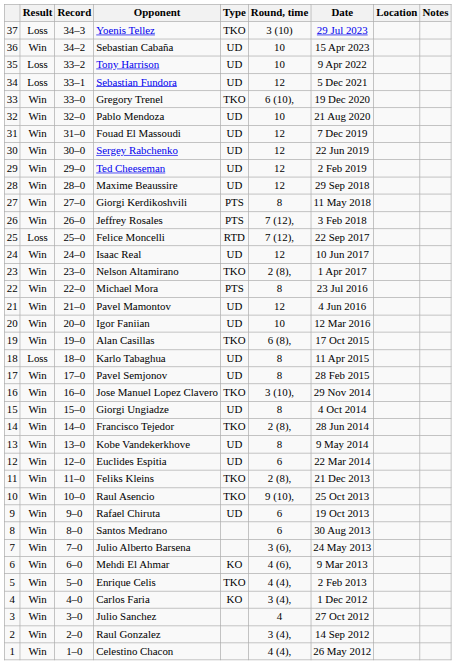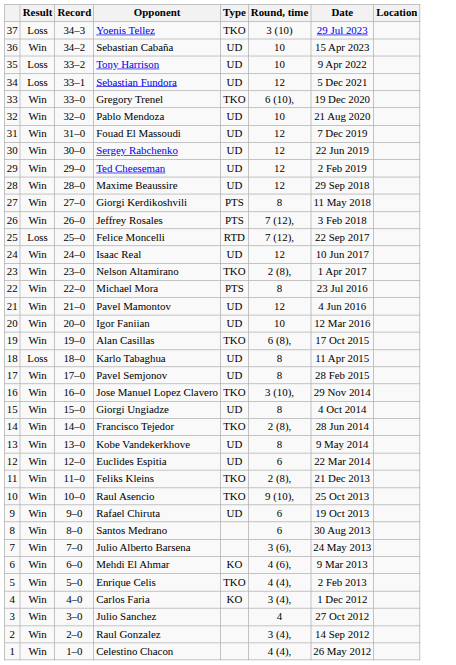- column: (435, 13)
